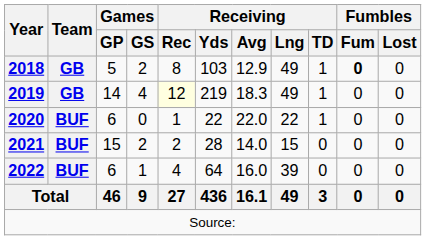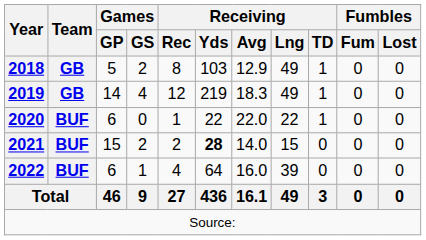(358, 68) bold -> (358, 68) normal
(177, 94) lightyellow background -> (177, 94) no background
(214, 145) normal -> (214, 145) bold
